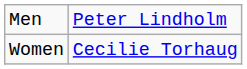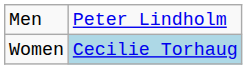(155, 50) no background -> (155, 50) lightblue background
